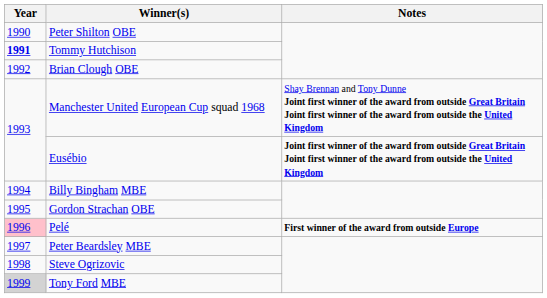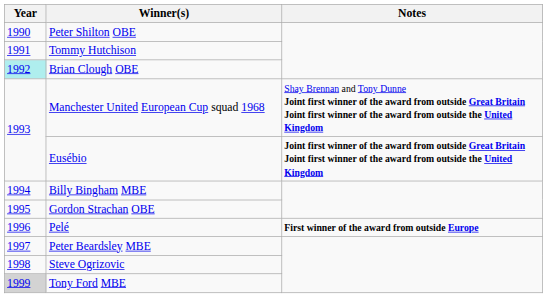(19, 50) bold -> (19, 50) normal
(19, 69) no background -> (19, 69) paleturquoise background
(19, 227) pink background -> (19, 227) no background
